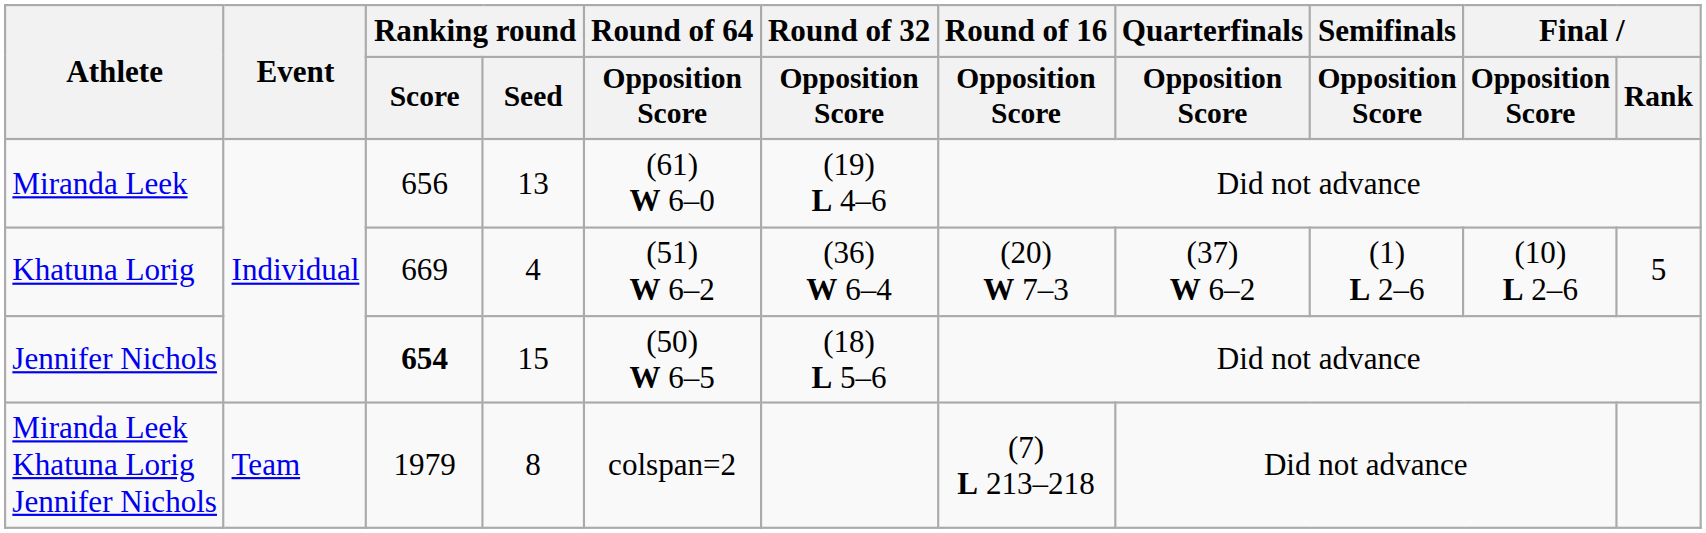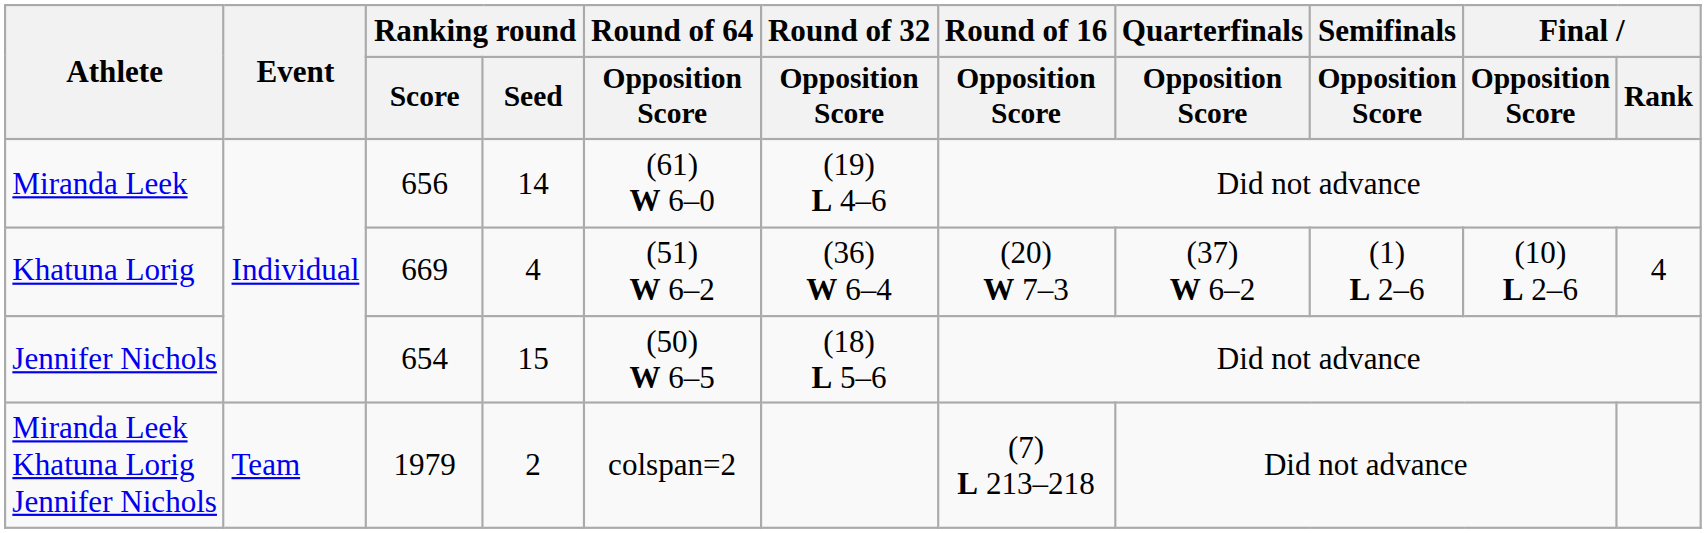(533, 183) 13 -> (533, 183) 14
(1658, 271) 5 -> (1658, 271) 4
(425, 359) bold -> (425, 359) normal
(533, 465) 8 -> (533, 465) 2
